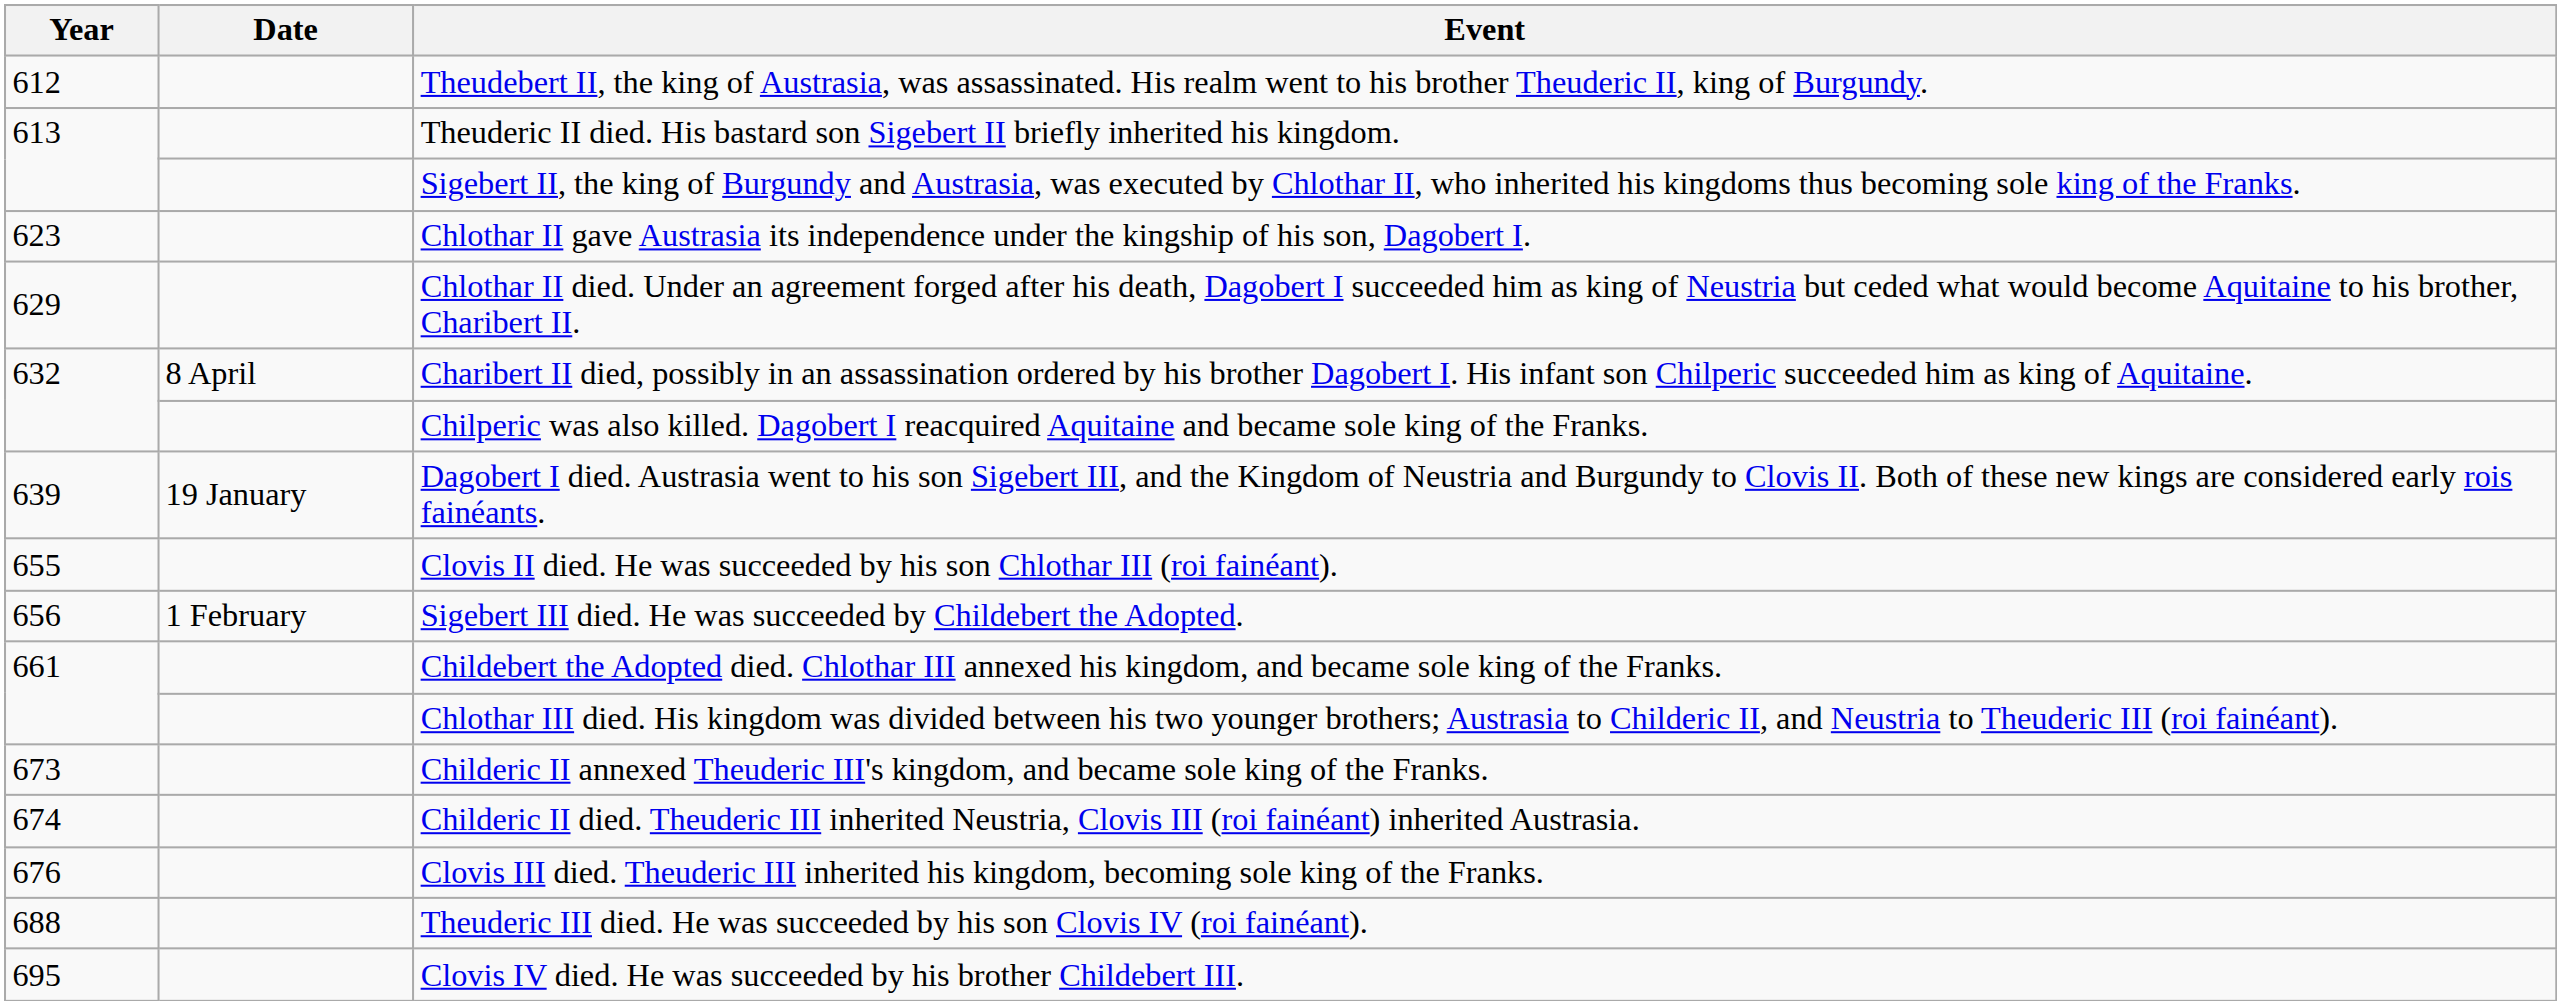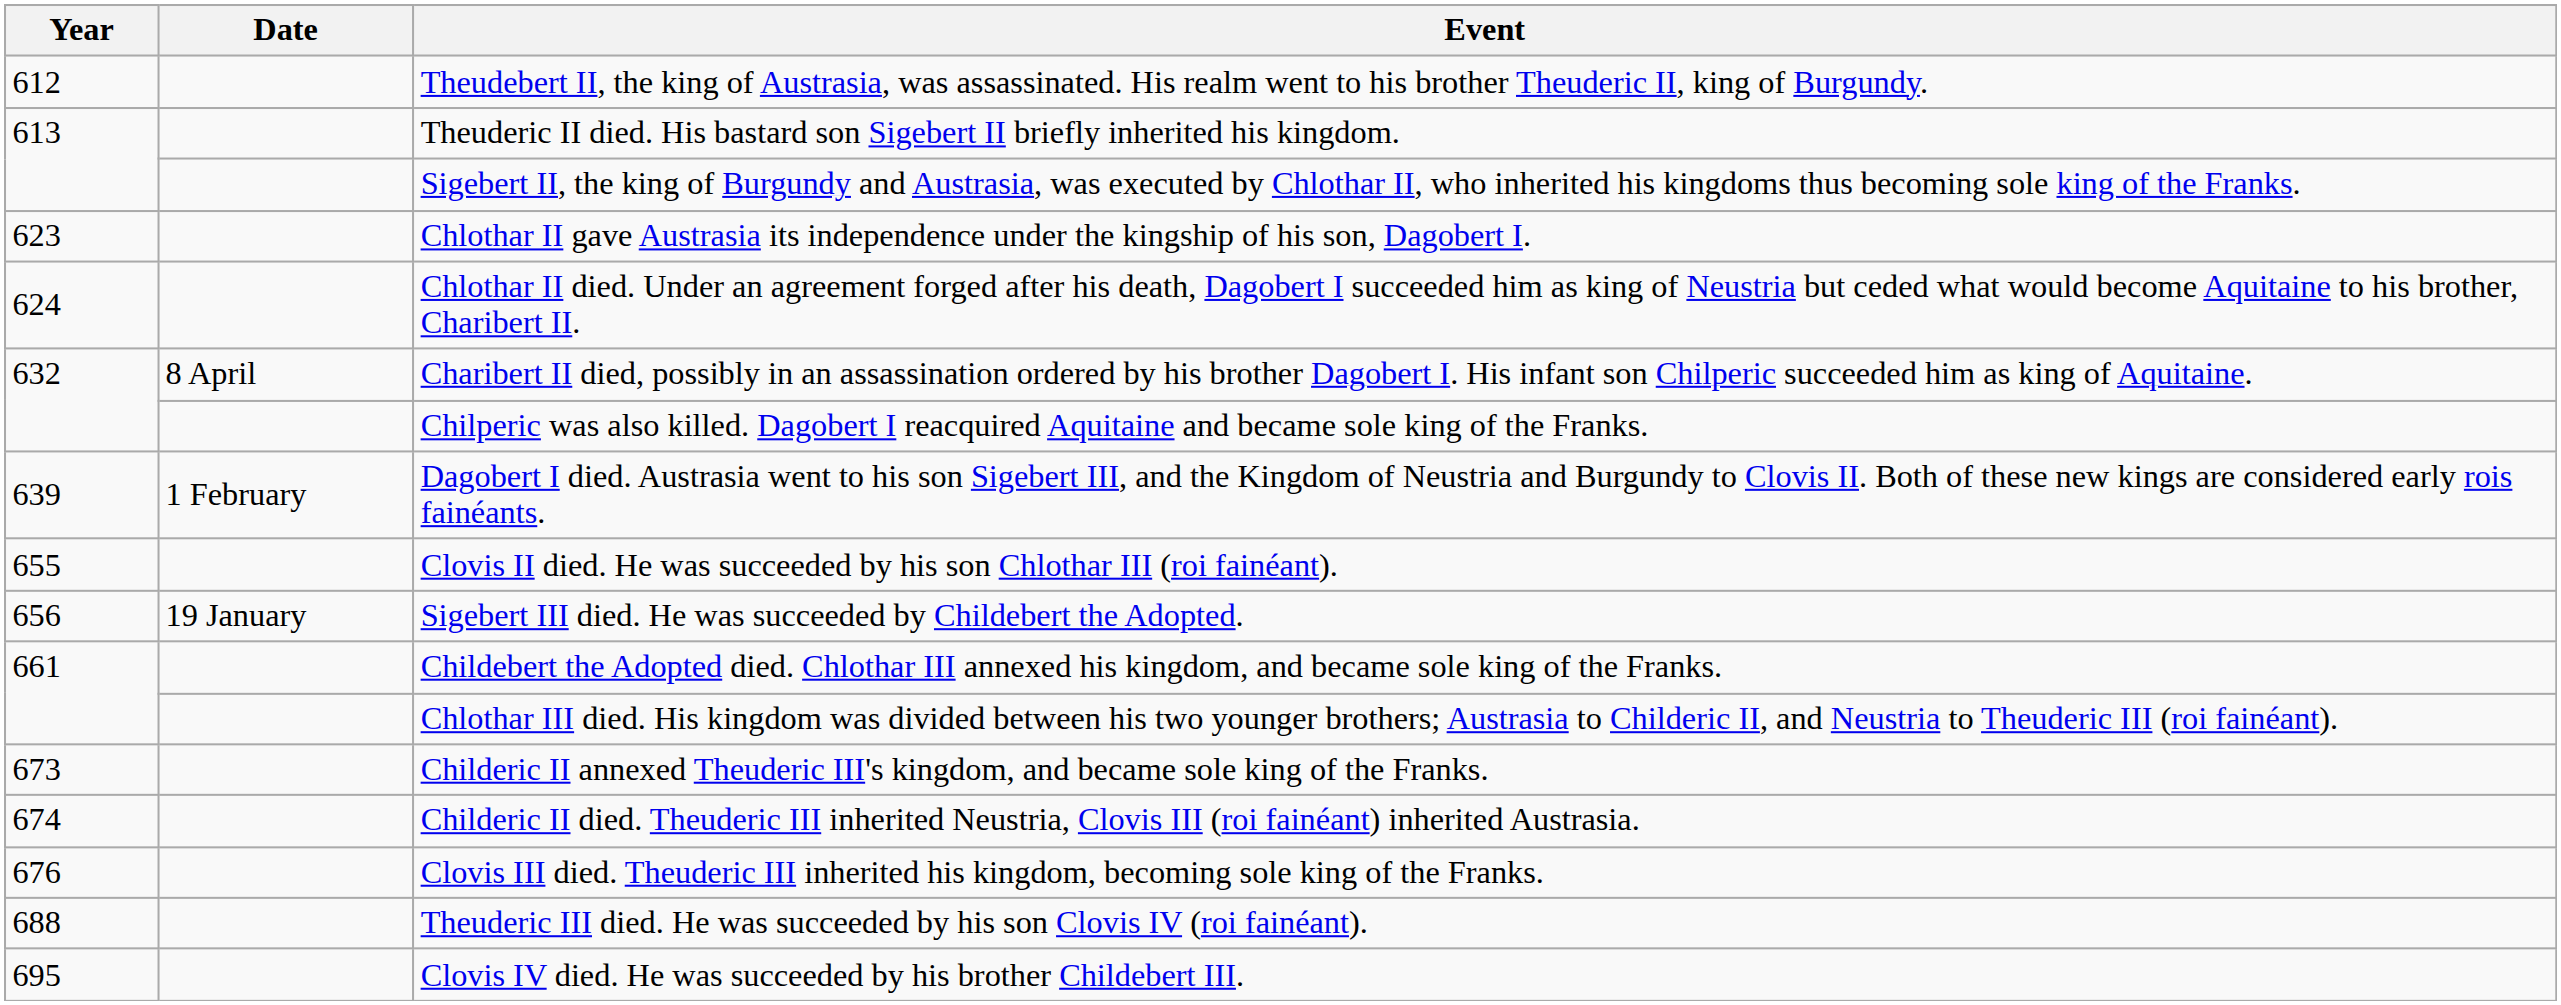(37, 304) 629 -> (37, 304) 624
(236, 494) 19 January -> (236, 494) 1 February
(236, 615) 1 February -> (236, 615) 19 January
